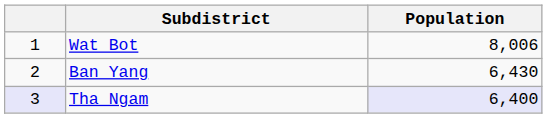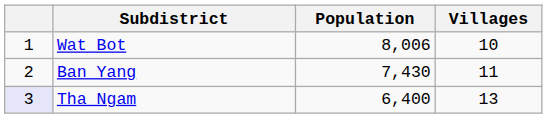+ column: (488, 19)
(514, 72) 6,430 -> (406, 72) 7,430
(514, 99) lavender background -> (406, 99) no background
